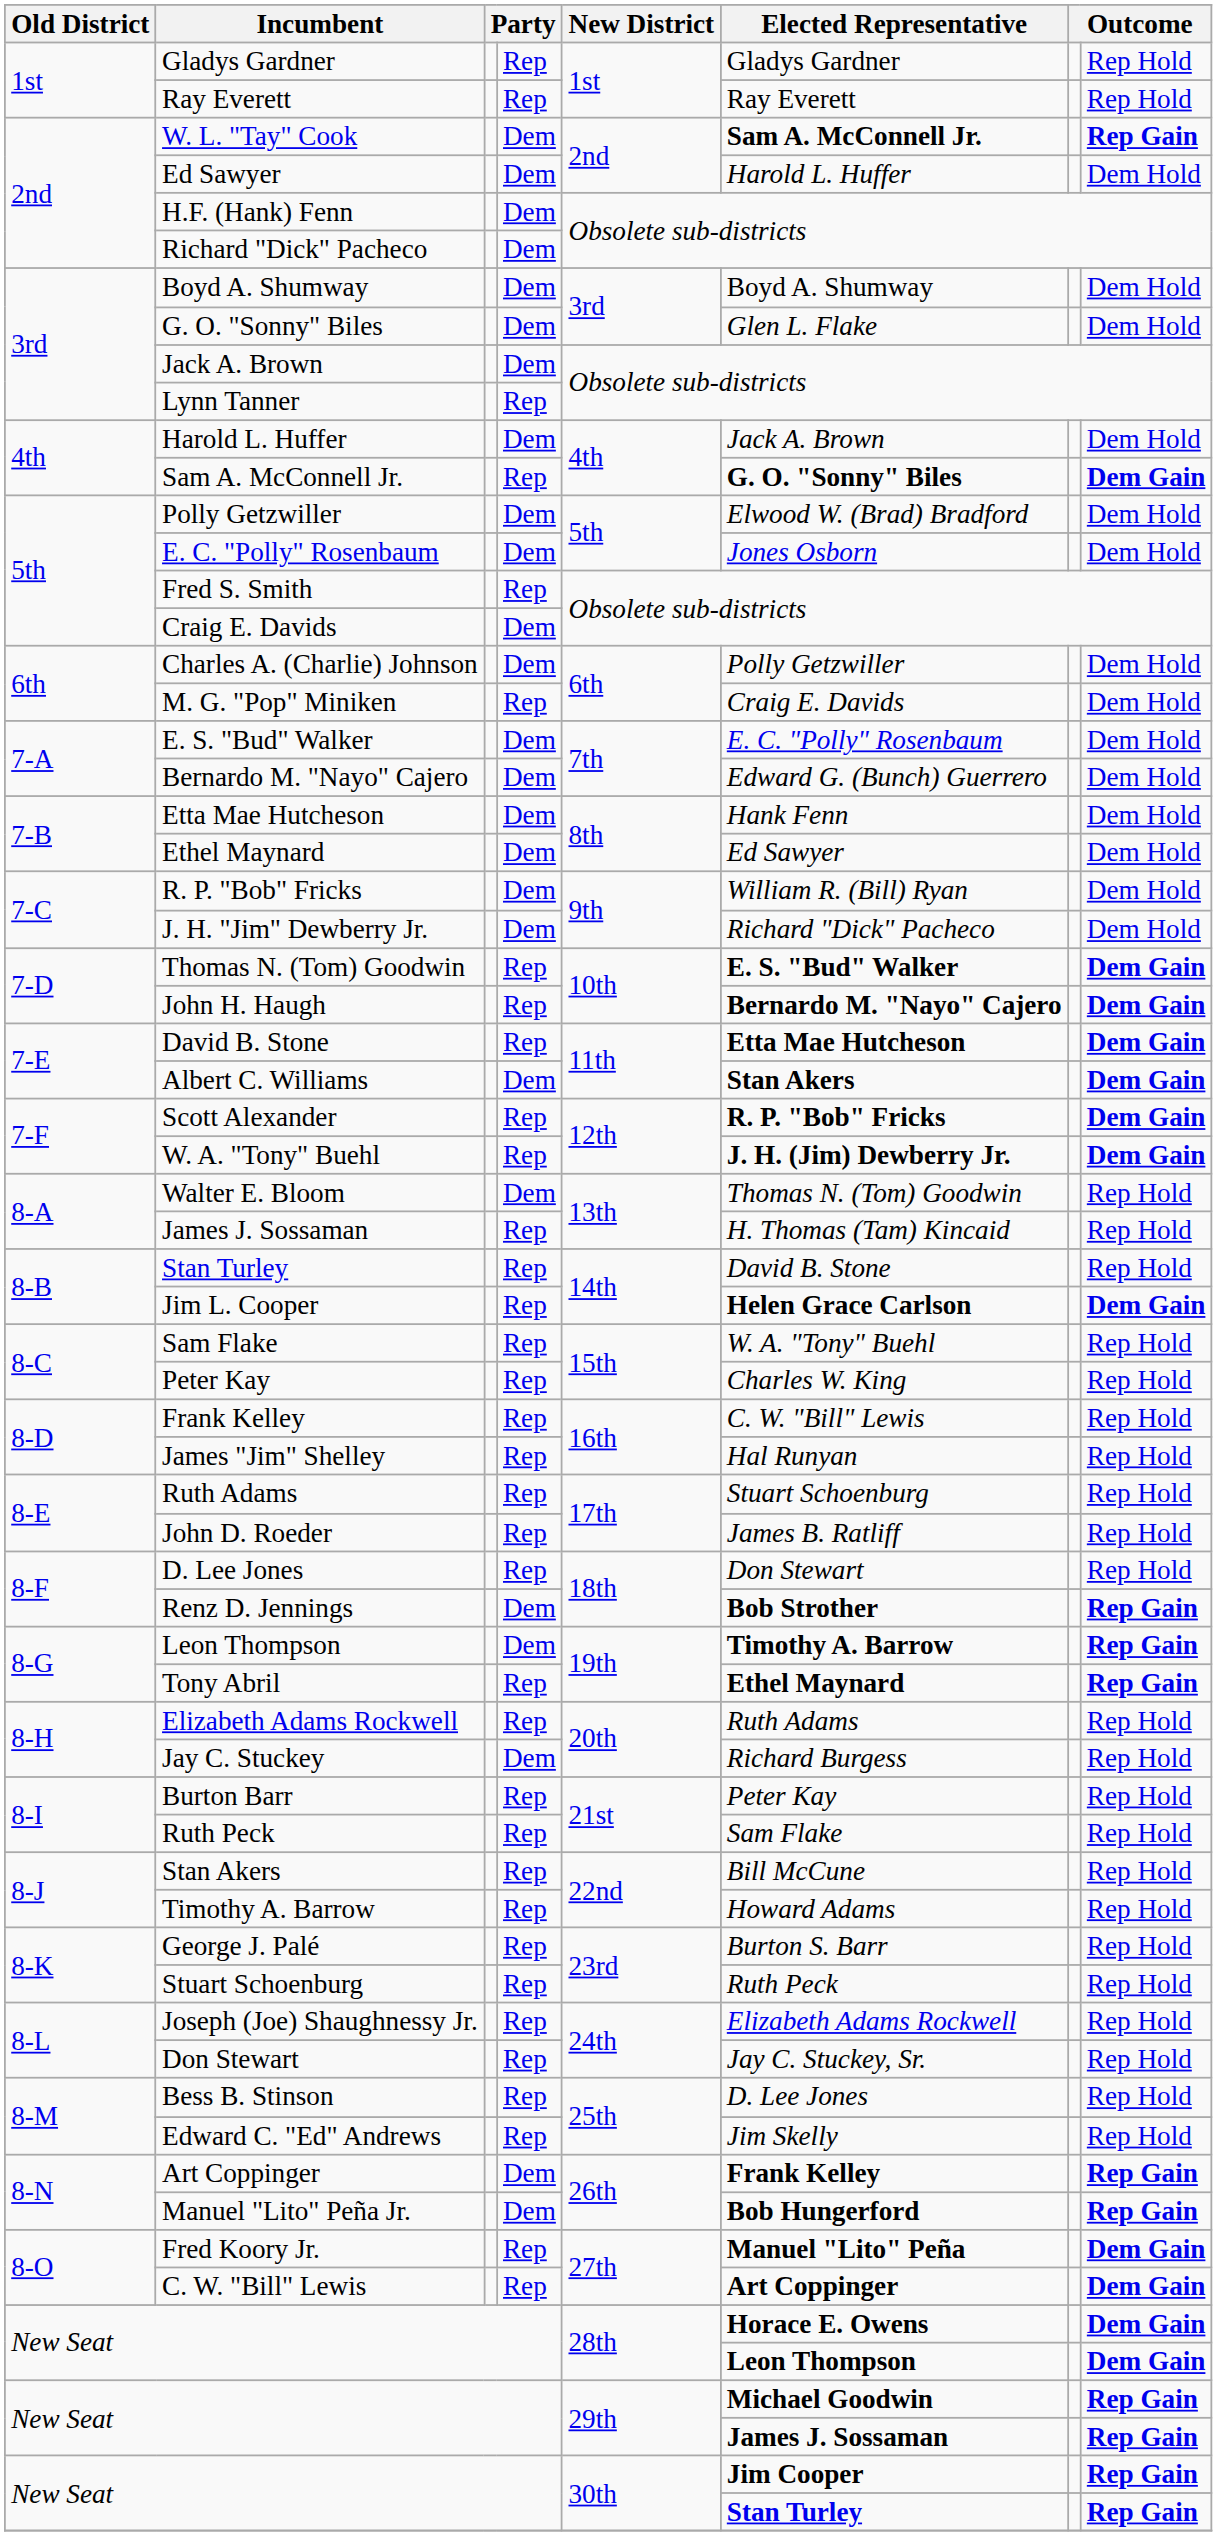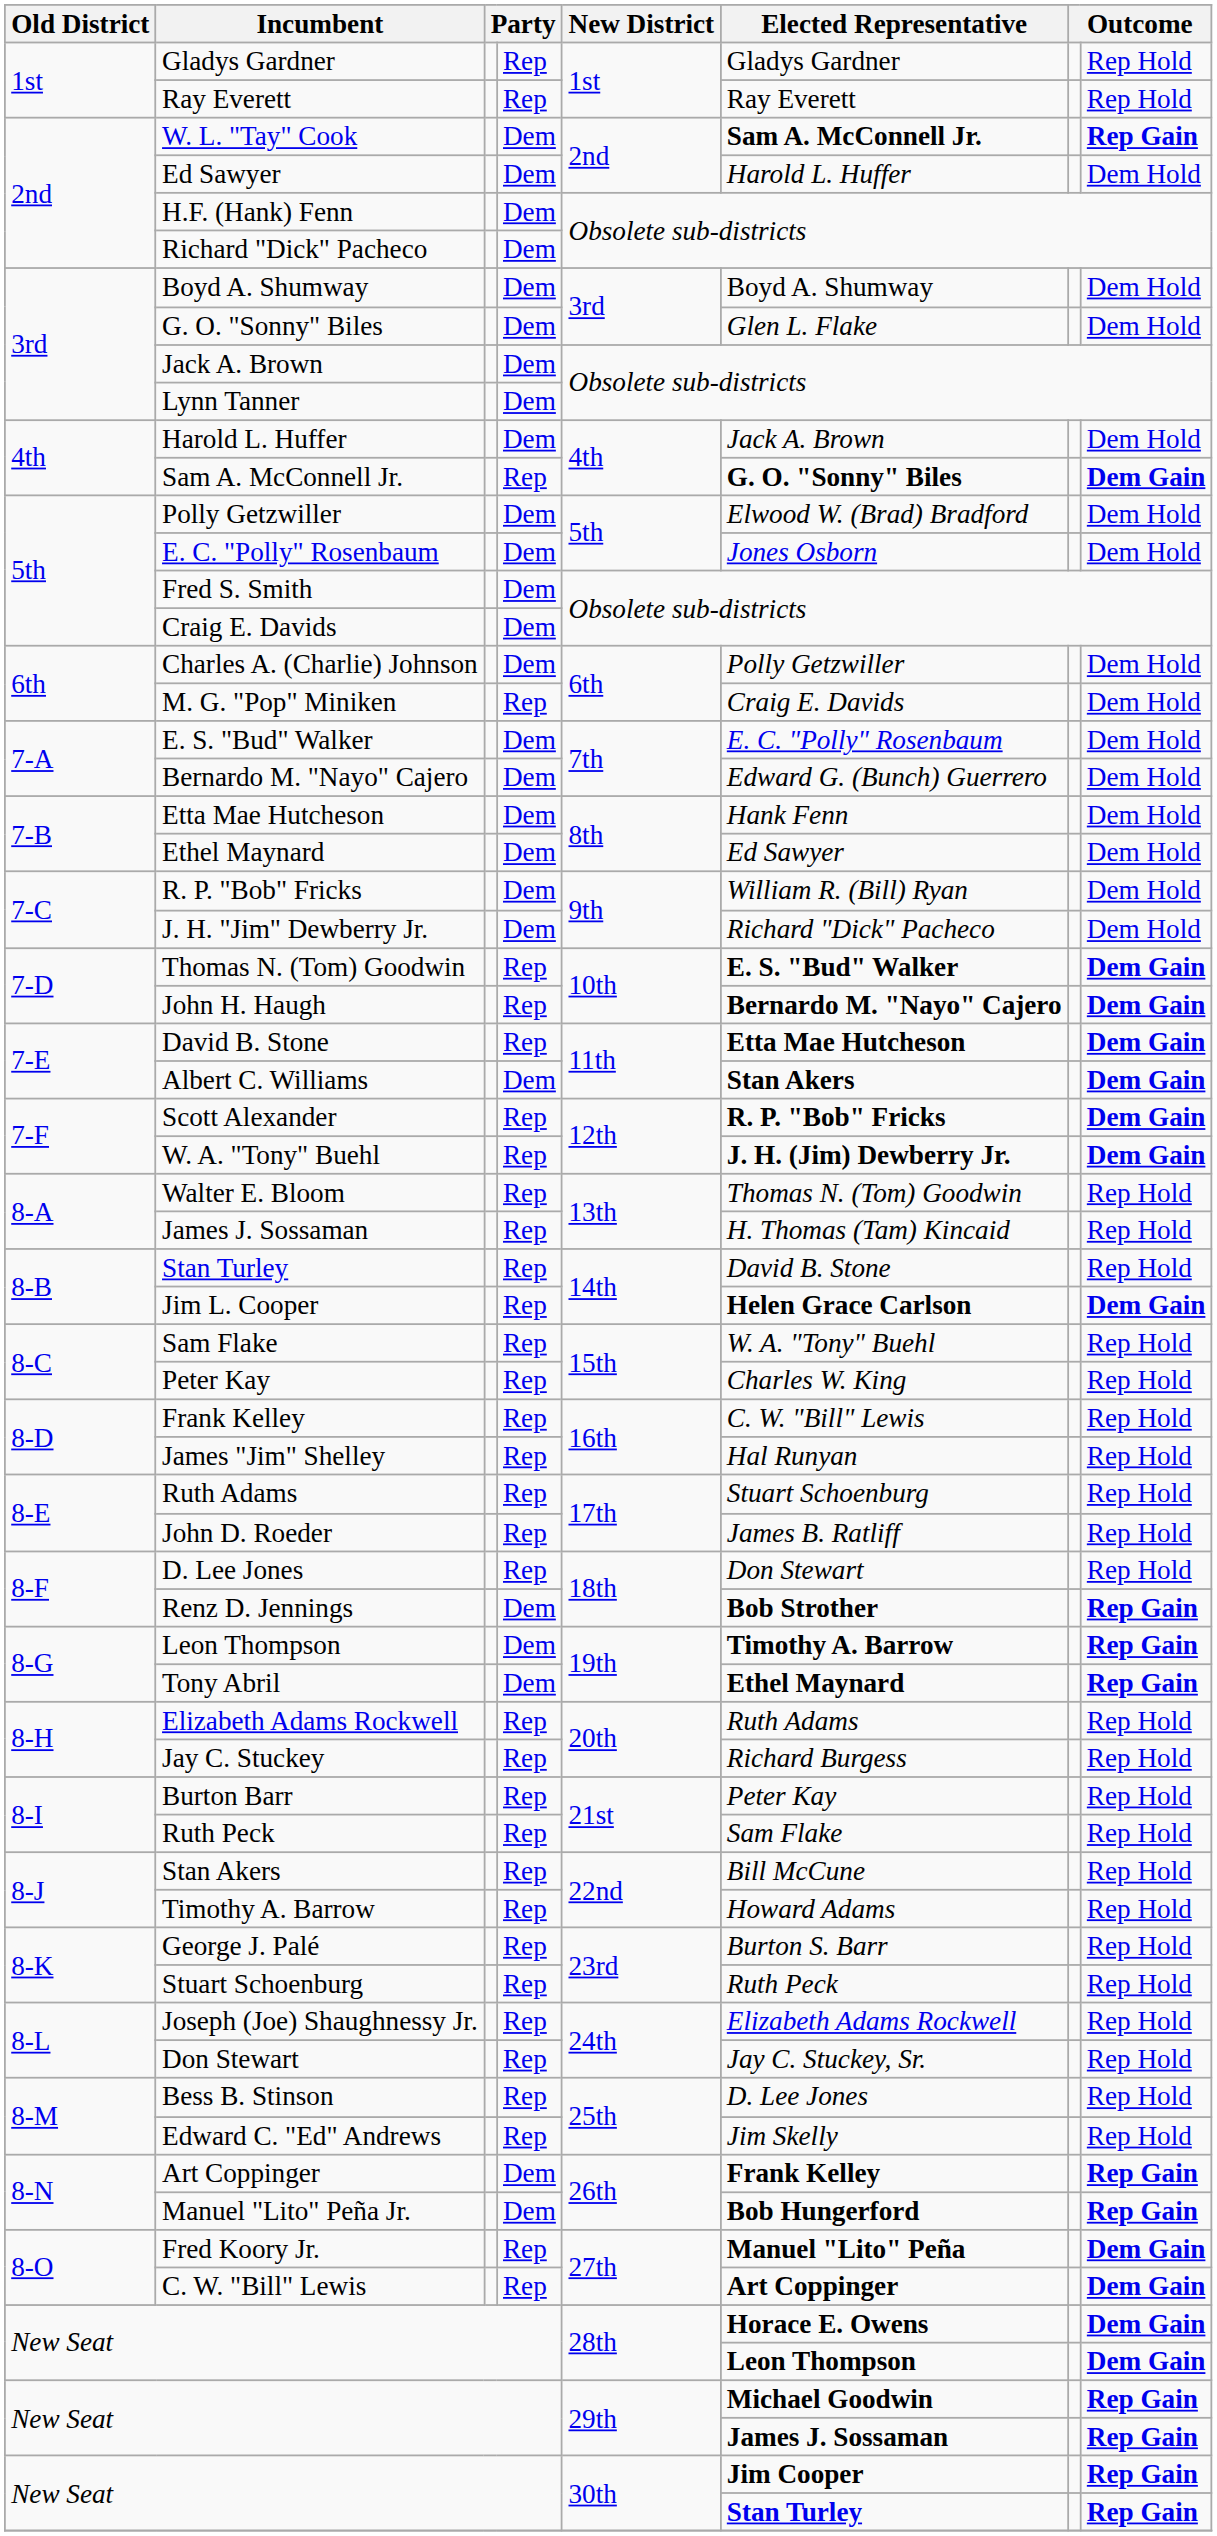(525, 400) Rep -> (529, 400) Dem
(525, 589) Rep -> (529, 589) Dem
(529, 1192) Dem -> (525, 1192) Rep
(525, 1682) Rep -> (529, 1682) Dem
(529, 1757) Dem -> (525, 1757) Rep
